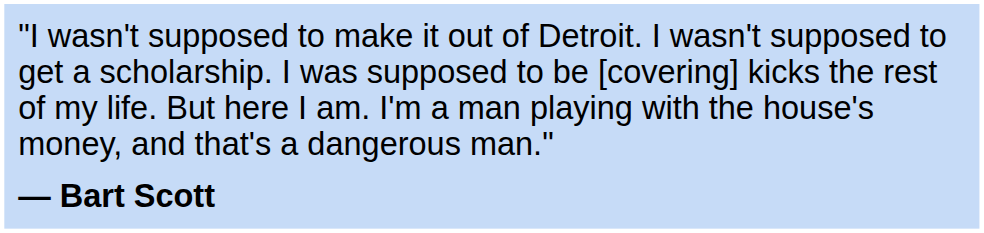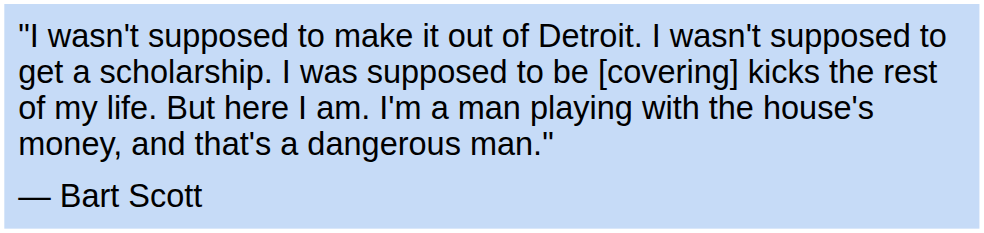(117, 196) bold -> (110, 196) normal
